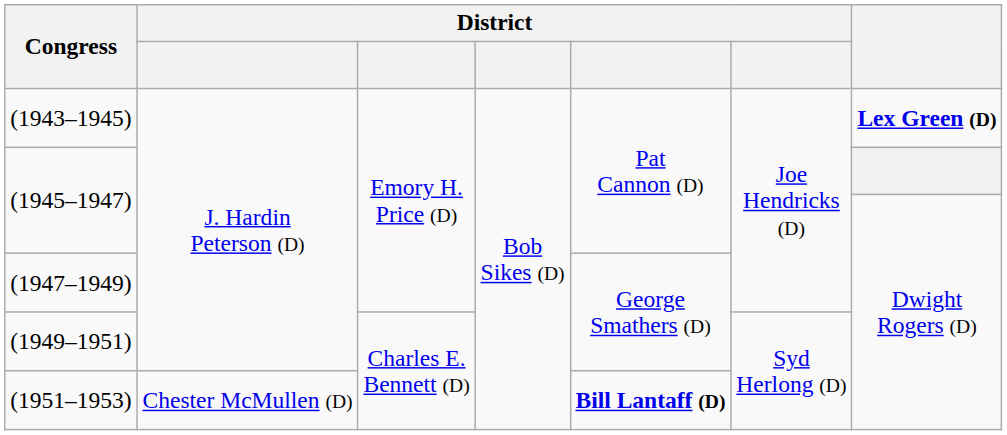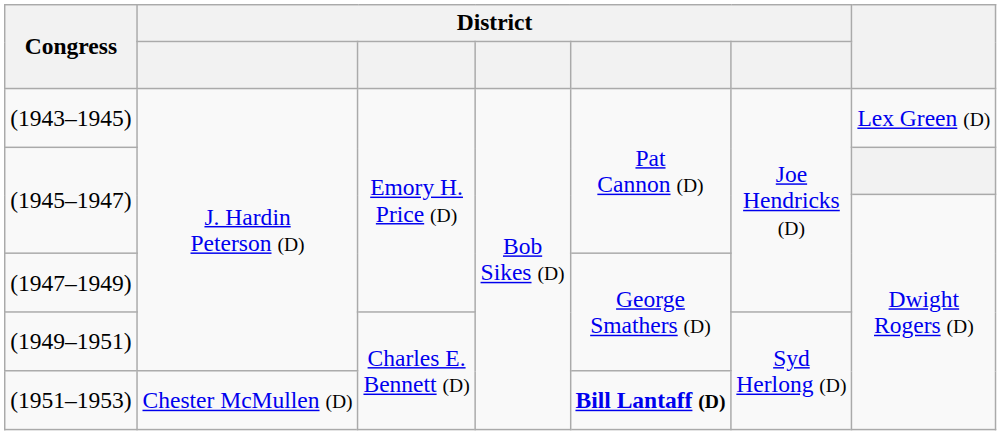(927, 118) bold -> (924, 118) normal
